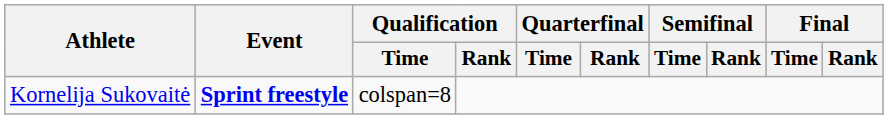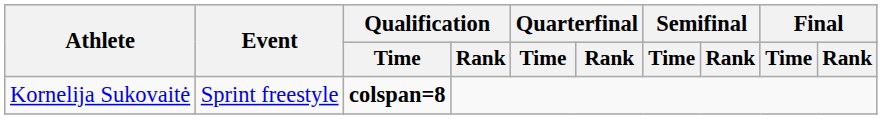(274, 95) bold -> (270, 95) normal
(405, 95) normal -> (397, 95) bold
